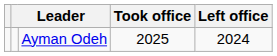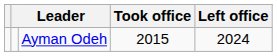(153, 39) 2025 -> (153, 39) 2015
